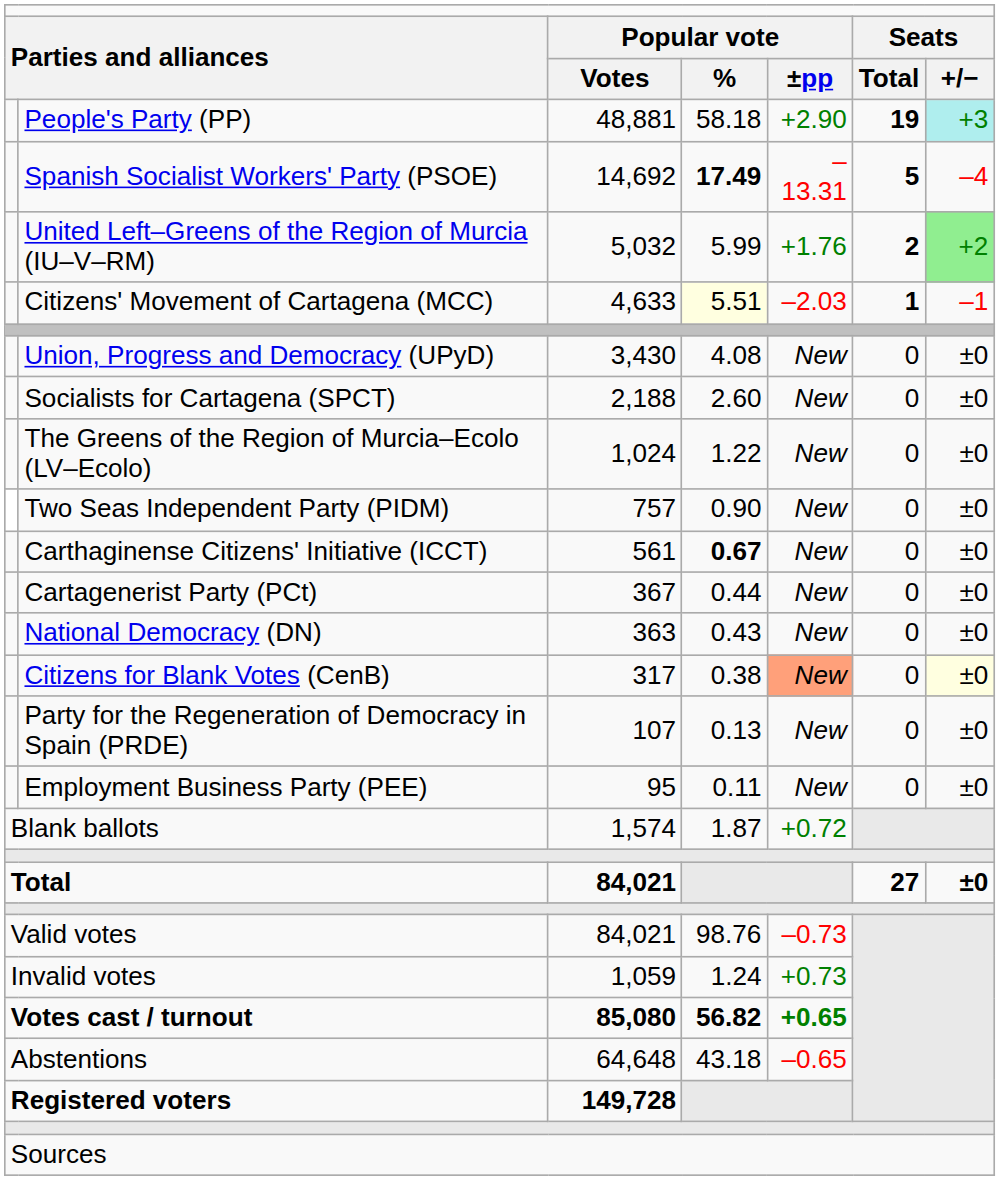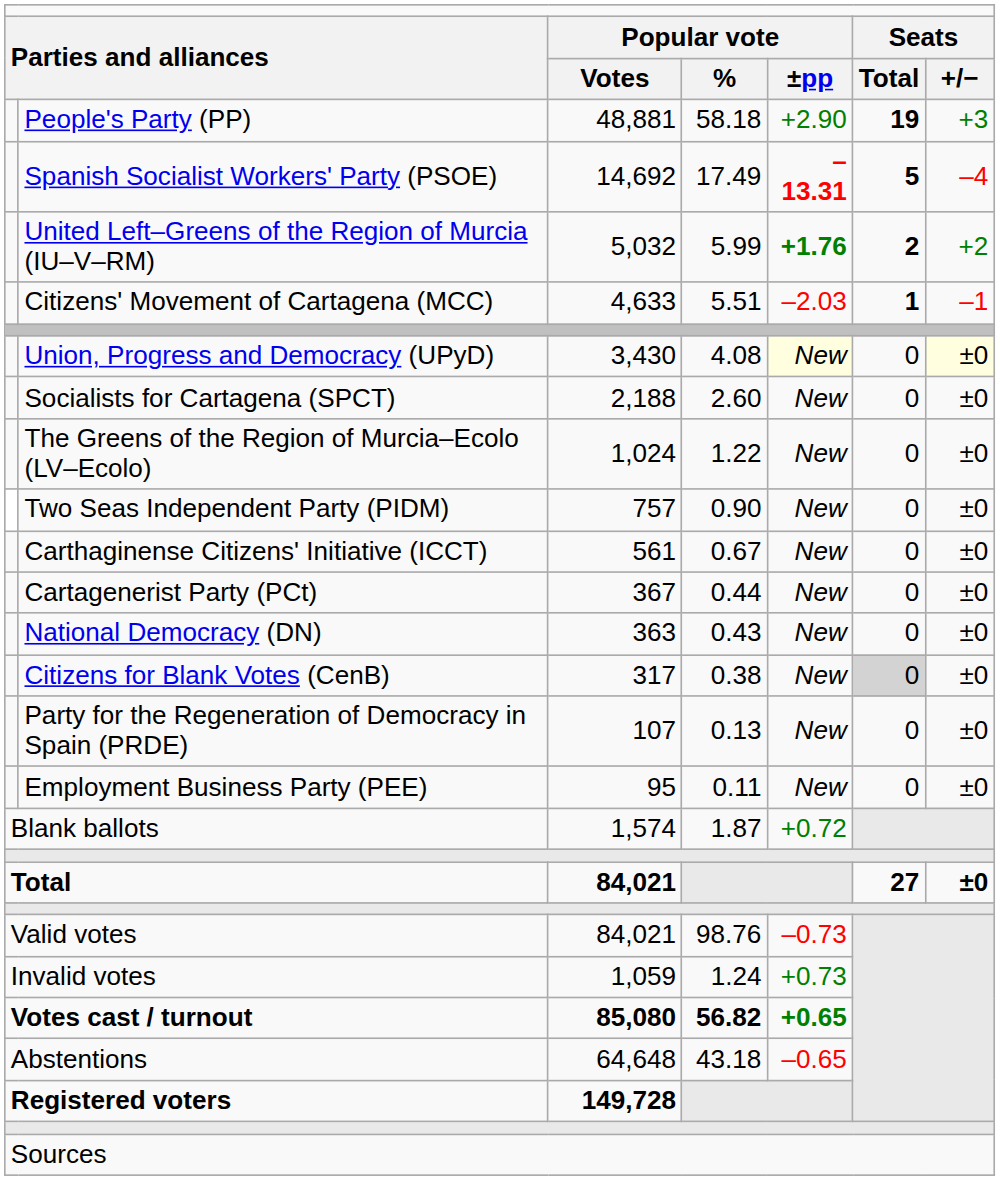(973, 119) paleturquoise background -> (973, 119) no background
(729, 175) bold -> (729, 175) normal
(814, 175) normal -> (814, 175) bold
(814, 246) normal -> (814, 246) bold
(973, 246) lightgreen background -> (973, 246) no background
(736, 302) lightyellow background -> (736, 302) no background
(821, 356) no background -> (821, 356) lightyellow background
(974, 356) no background -> (974, 356) lightyellow background
(736, 550) bold -> (736, 550) normal
(821, 674) lightsalmon background -> (821, 674) no background
(912, 674) no background -> (912, 674) lightgrey background
(974, 674) lightyellow background -> (974, 674) no background
